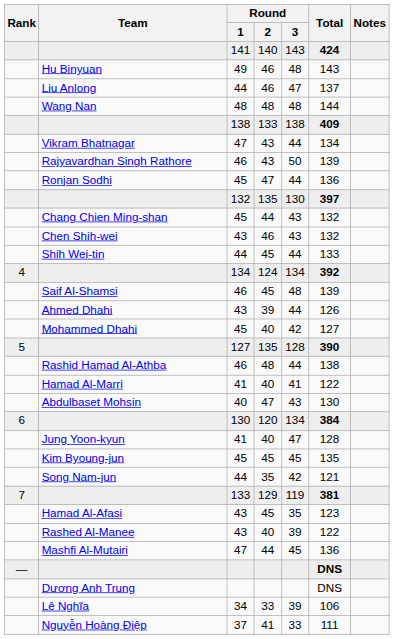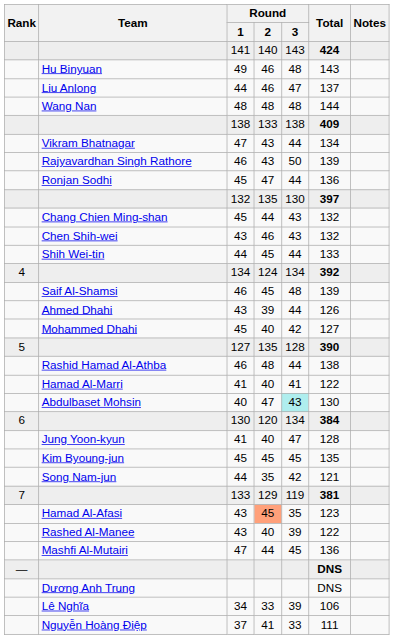(295, 402) no background -> (295, 402) paleturquoise background
(268, 513) no background -> (268, 513) lightsalmon background
